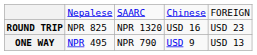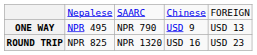rows swapped: (35, 42) <-> (35, 27)
